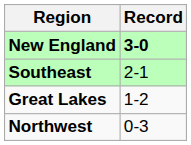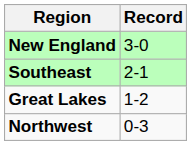(136, 45) bold -> (136, 45) normal
